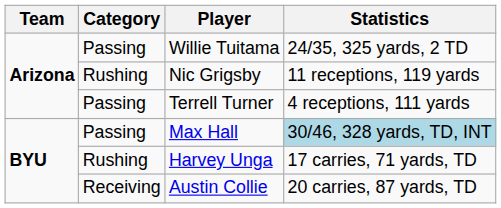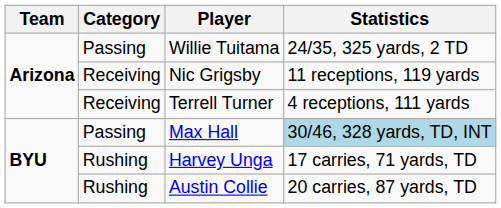(115, 75) Rushing -> (122, 75) Receiving
(114, 103) Passing -> (122, 103) Receiving
(122, 188) Receiving -> (115, 188) Rushing
